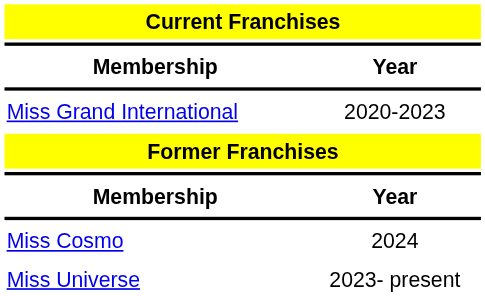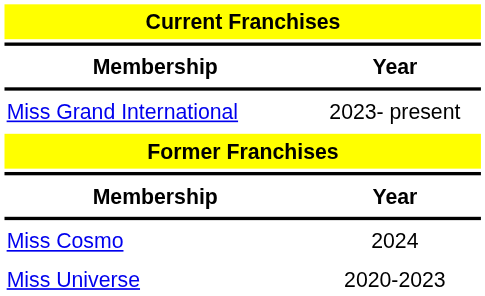(395, 112) 2020-2023 -> (395, 112) 2023- present
(395, 279) 2023- present -> (395, 279) 2020-2023
